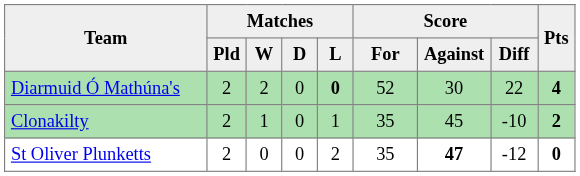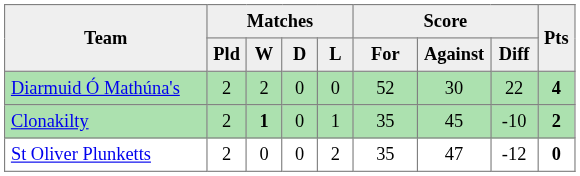(335, 87) bold -> (335, 87) normal
(264, 121) normal -> (264, 121) bold
(454, 154) bold -> (454, 154) normal
